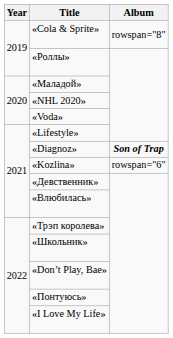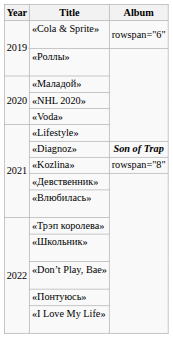(139, 34) rowspan="8" -> (139, 34) rowspan="6"
(139, 165) rowspan="6" -> (139, 165) rowspan="8"
